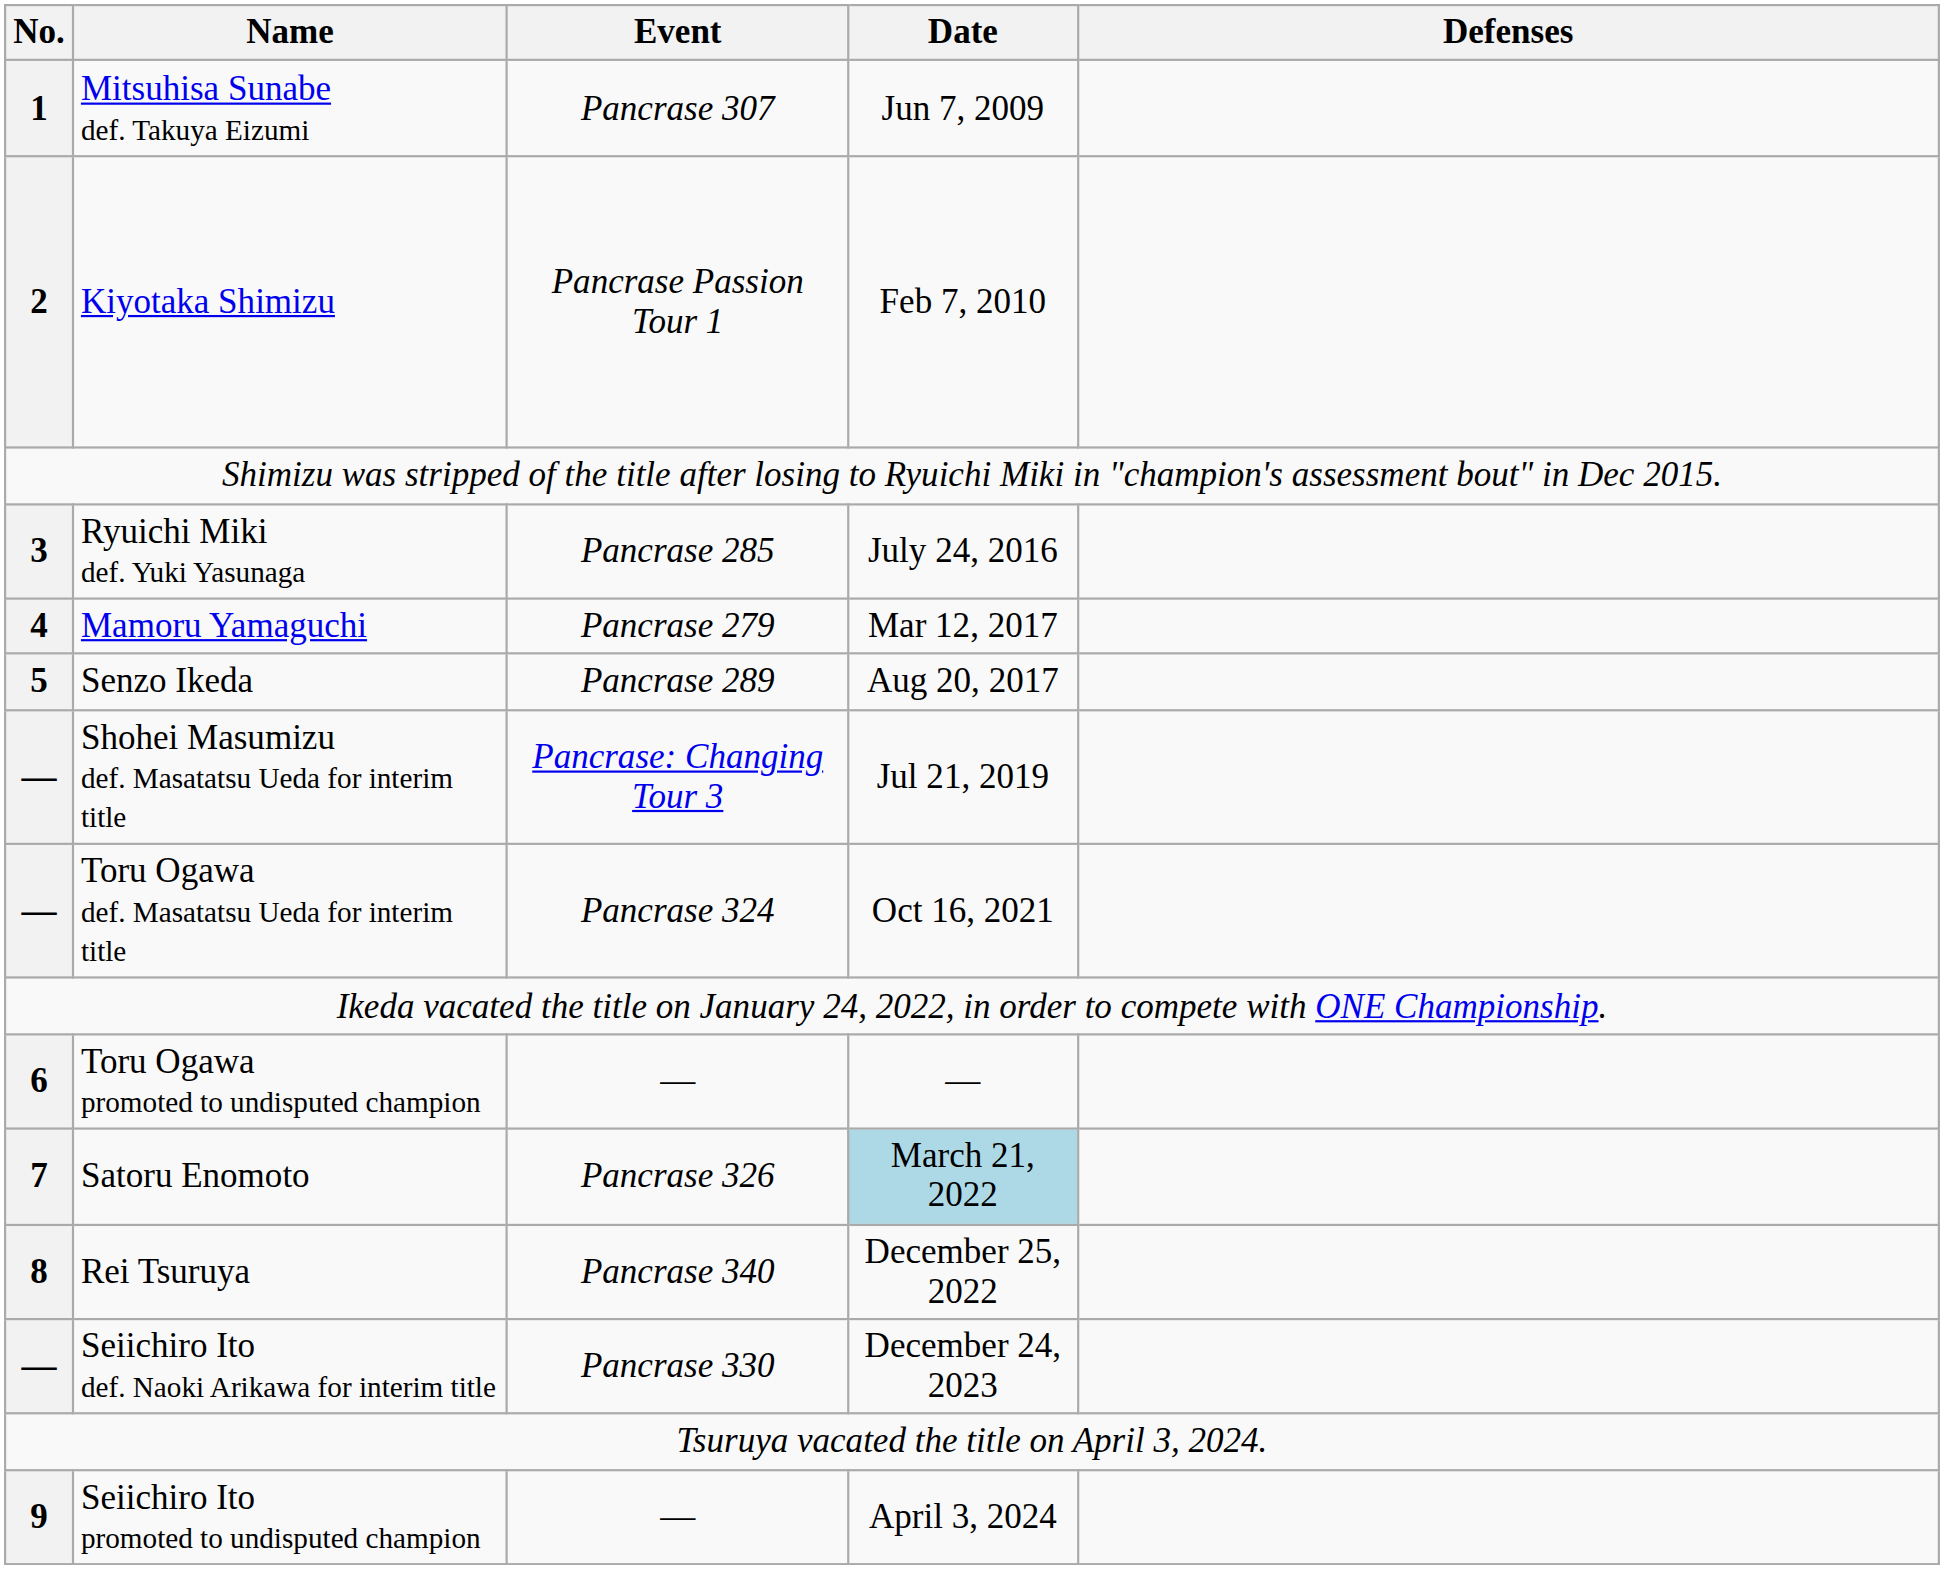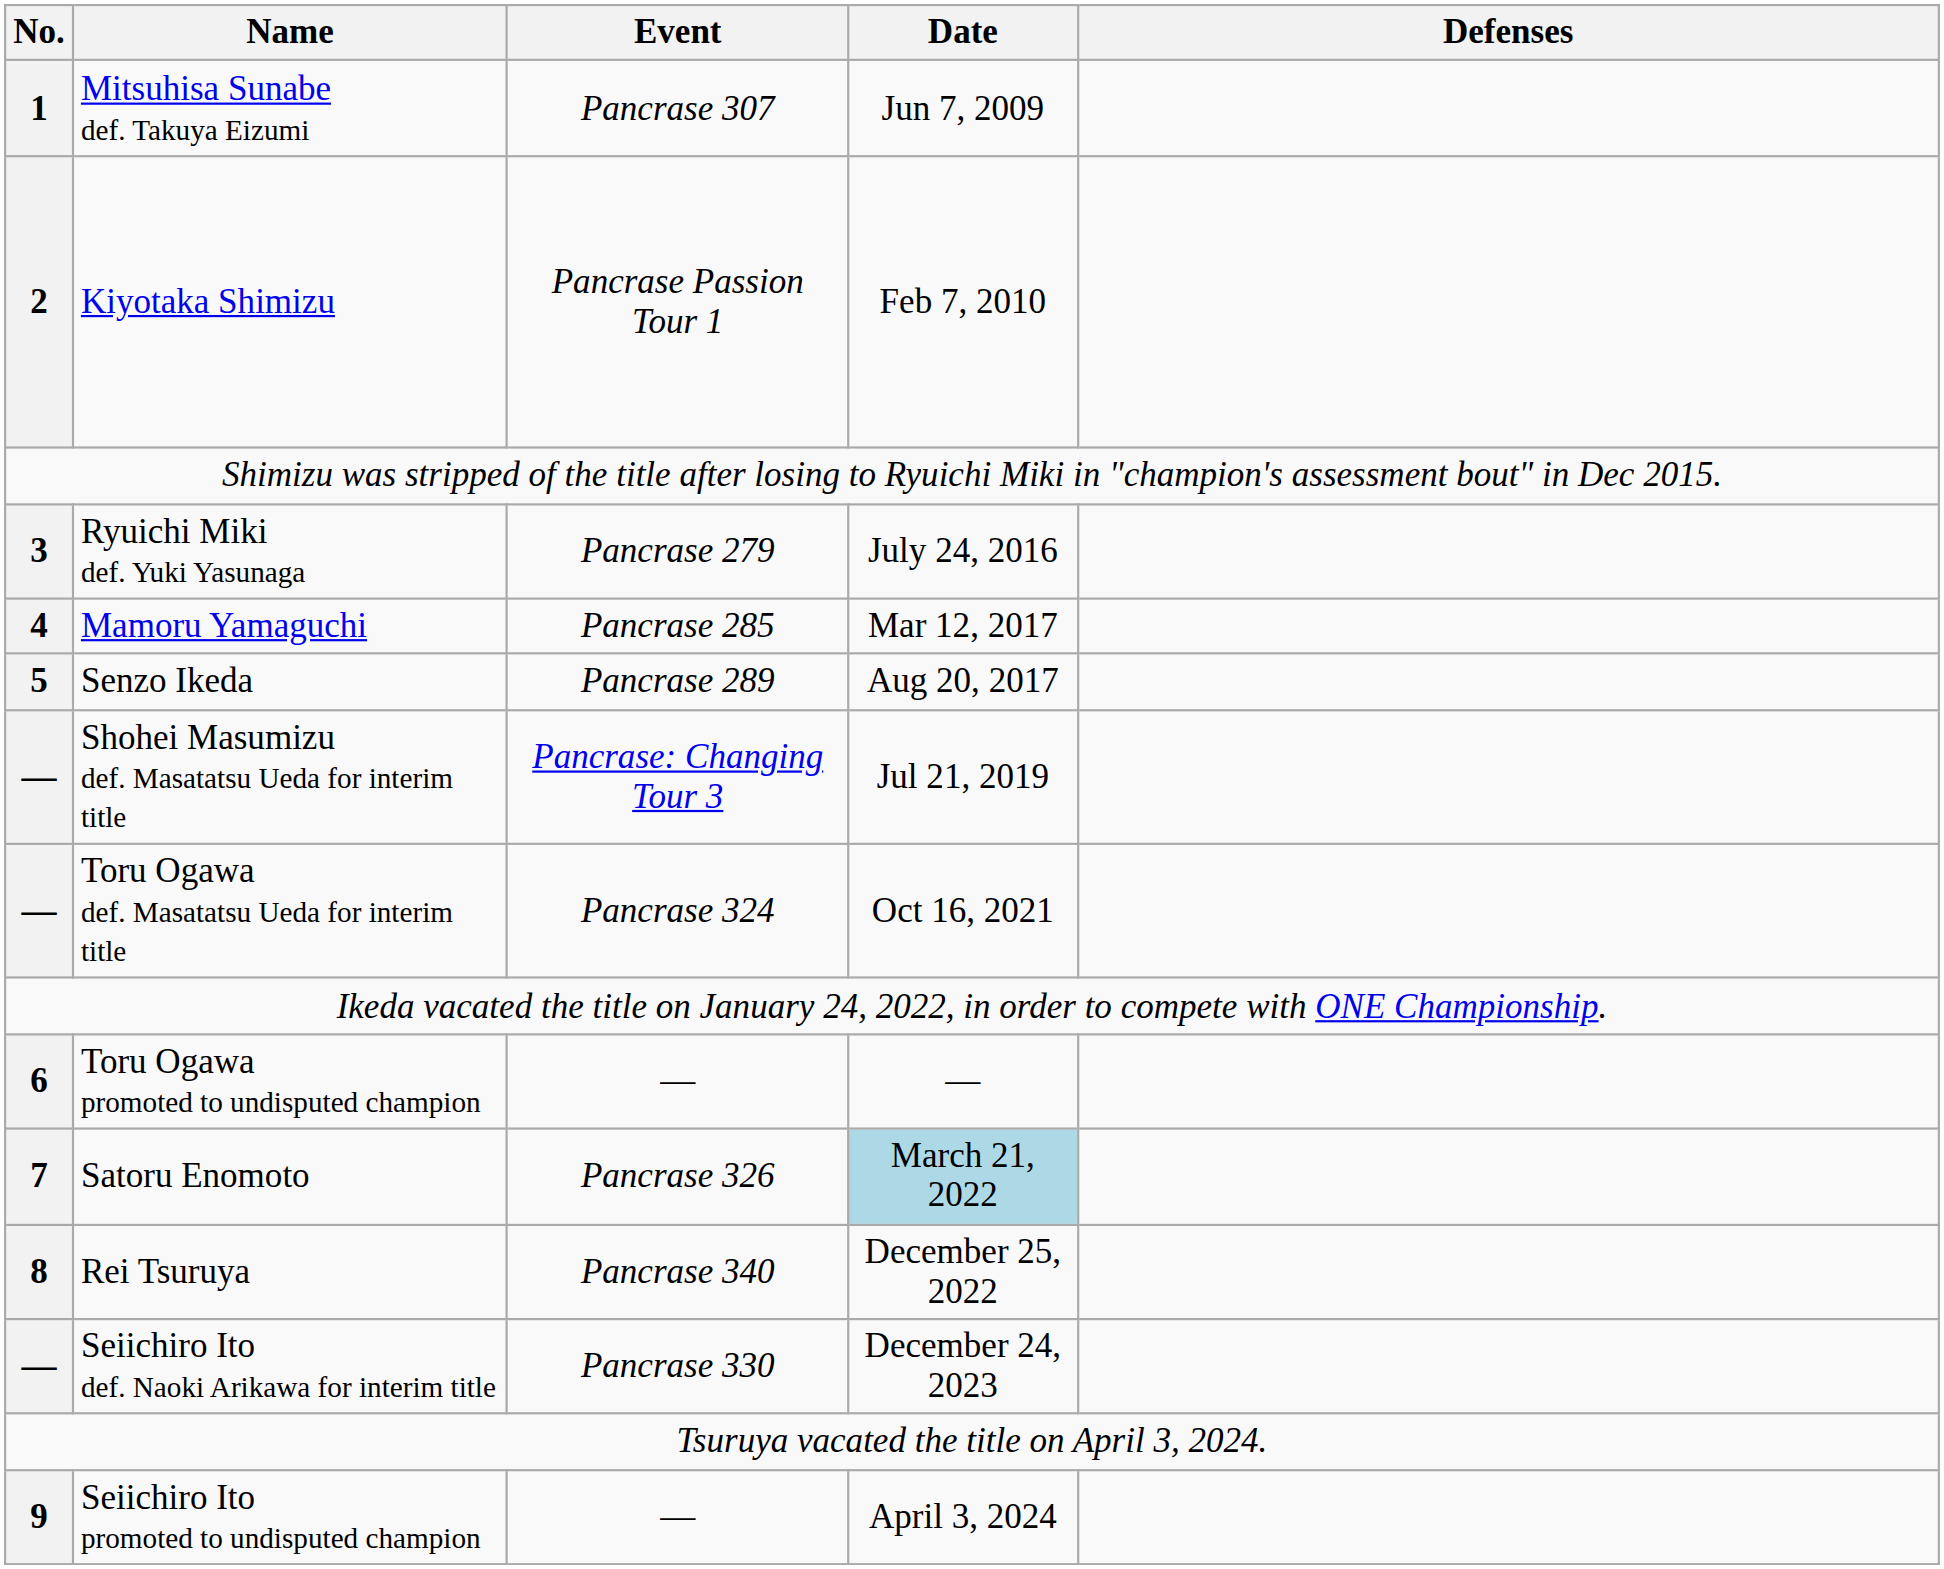(678, 550) Pancrase 285 -> (678, 550) Pancrase 279
(678, 625) Pancrase 279 -> (678, 625) Pancrase 285
